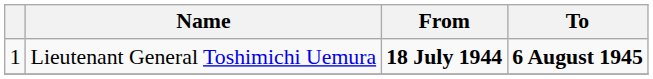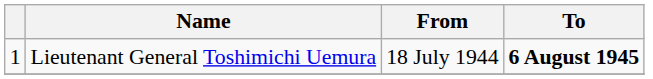(444, 56) bold -> (442, 56) normal
